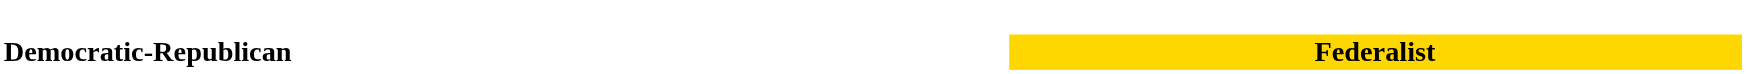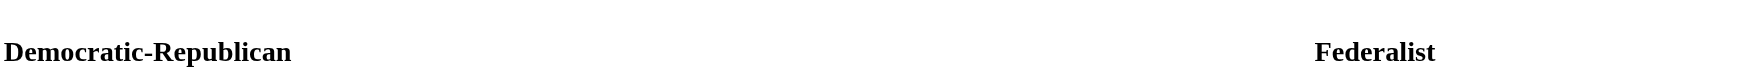(1375, 51) gold background -> (1375, 51) no background
